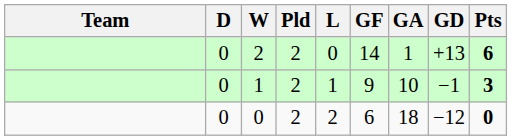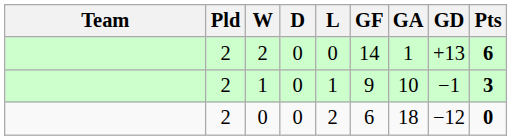columns swapped: (296, 20) <-> (224, 20)
